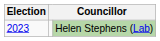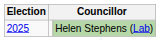(18, 28) 2023 -> (18, 28) 2025
